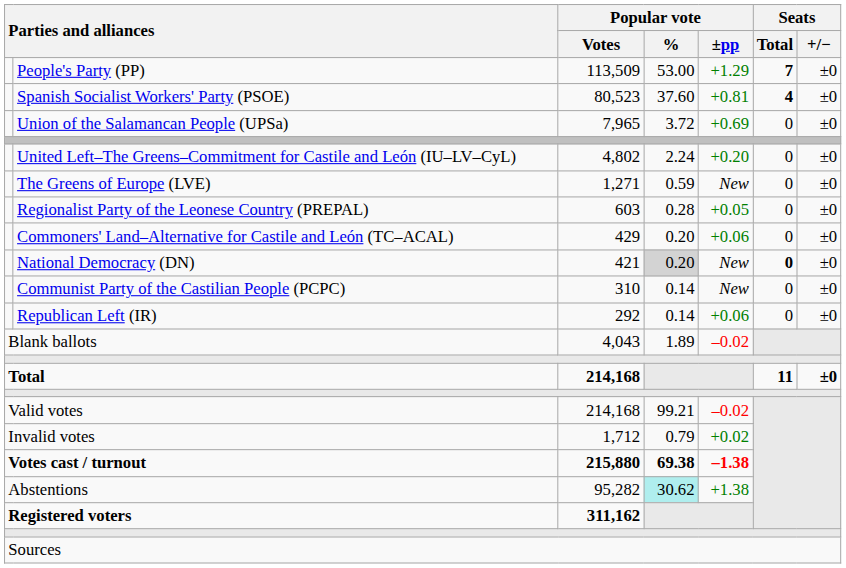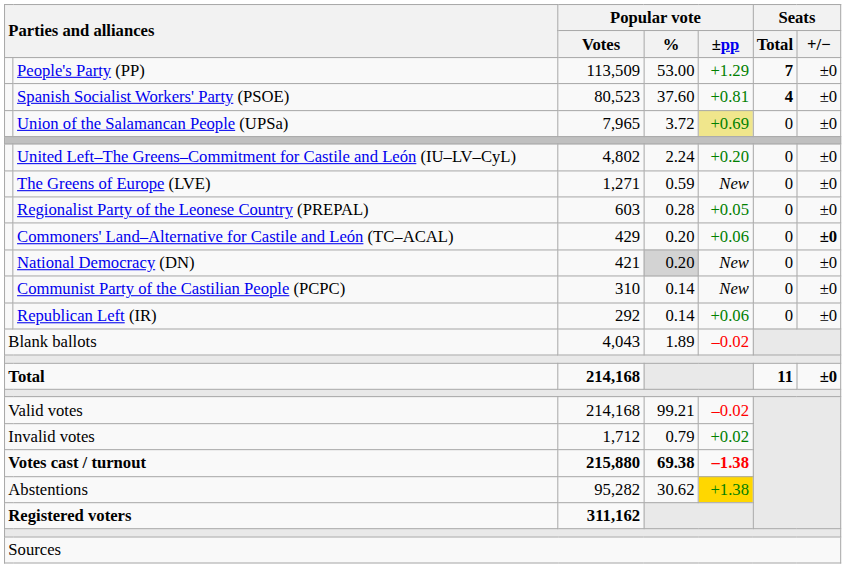(730, 123) no background -> (730, 123) khaki background
(828, 236) normal -> (828, 236) bold
(789, 262) bold -> (789, 262) normal
(676, 489) paleturquoise background -> (676, 489) no background
(730, 489) no background -> (730, 489) gold background
